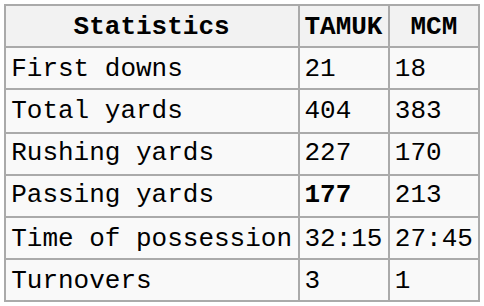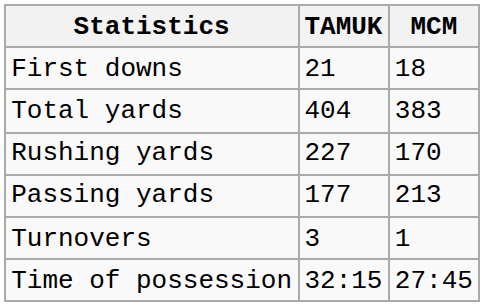(328, 196) bold -> (328, 196) normal
rows swapped: (81, 280) <-> (152, 238)
